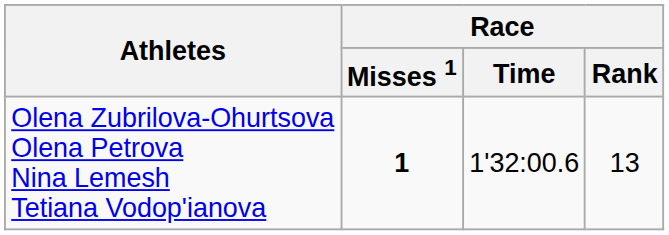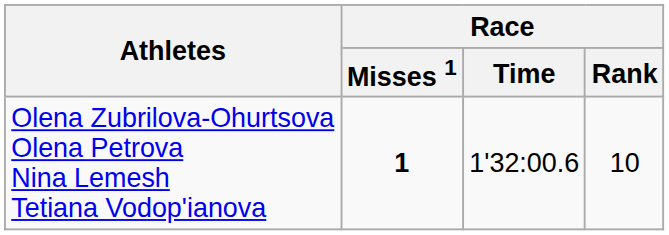(625, 164) 13 -> (625, 164) 10
